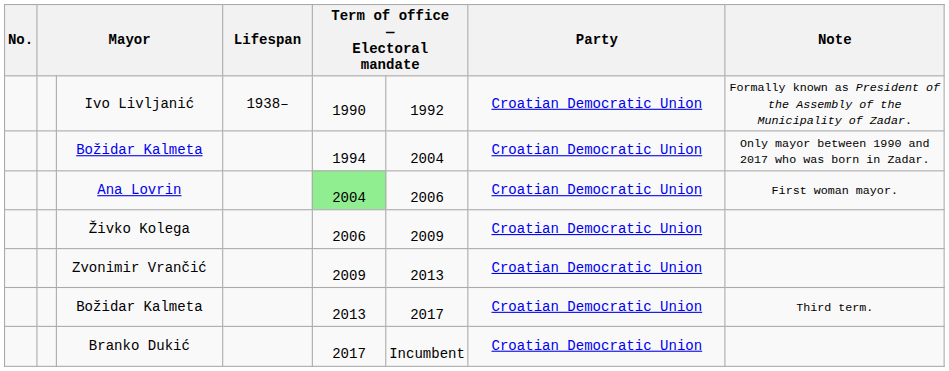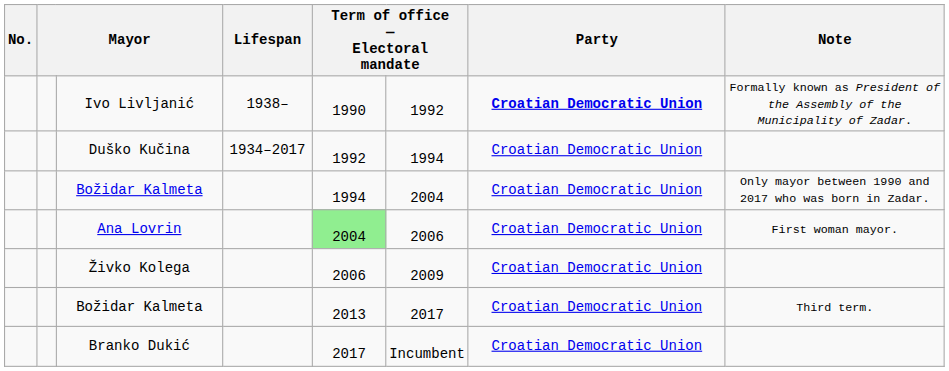(597, 104) normal -> (597, 104) bold
+ row: (139, 151)
- row: (139, 268)
